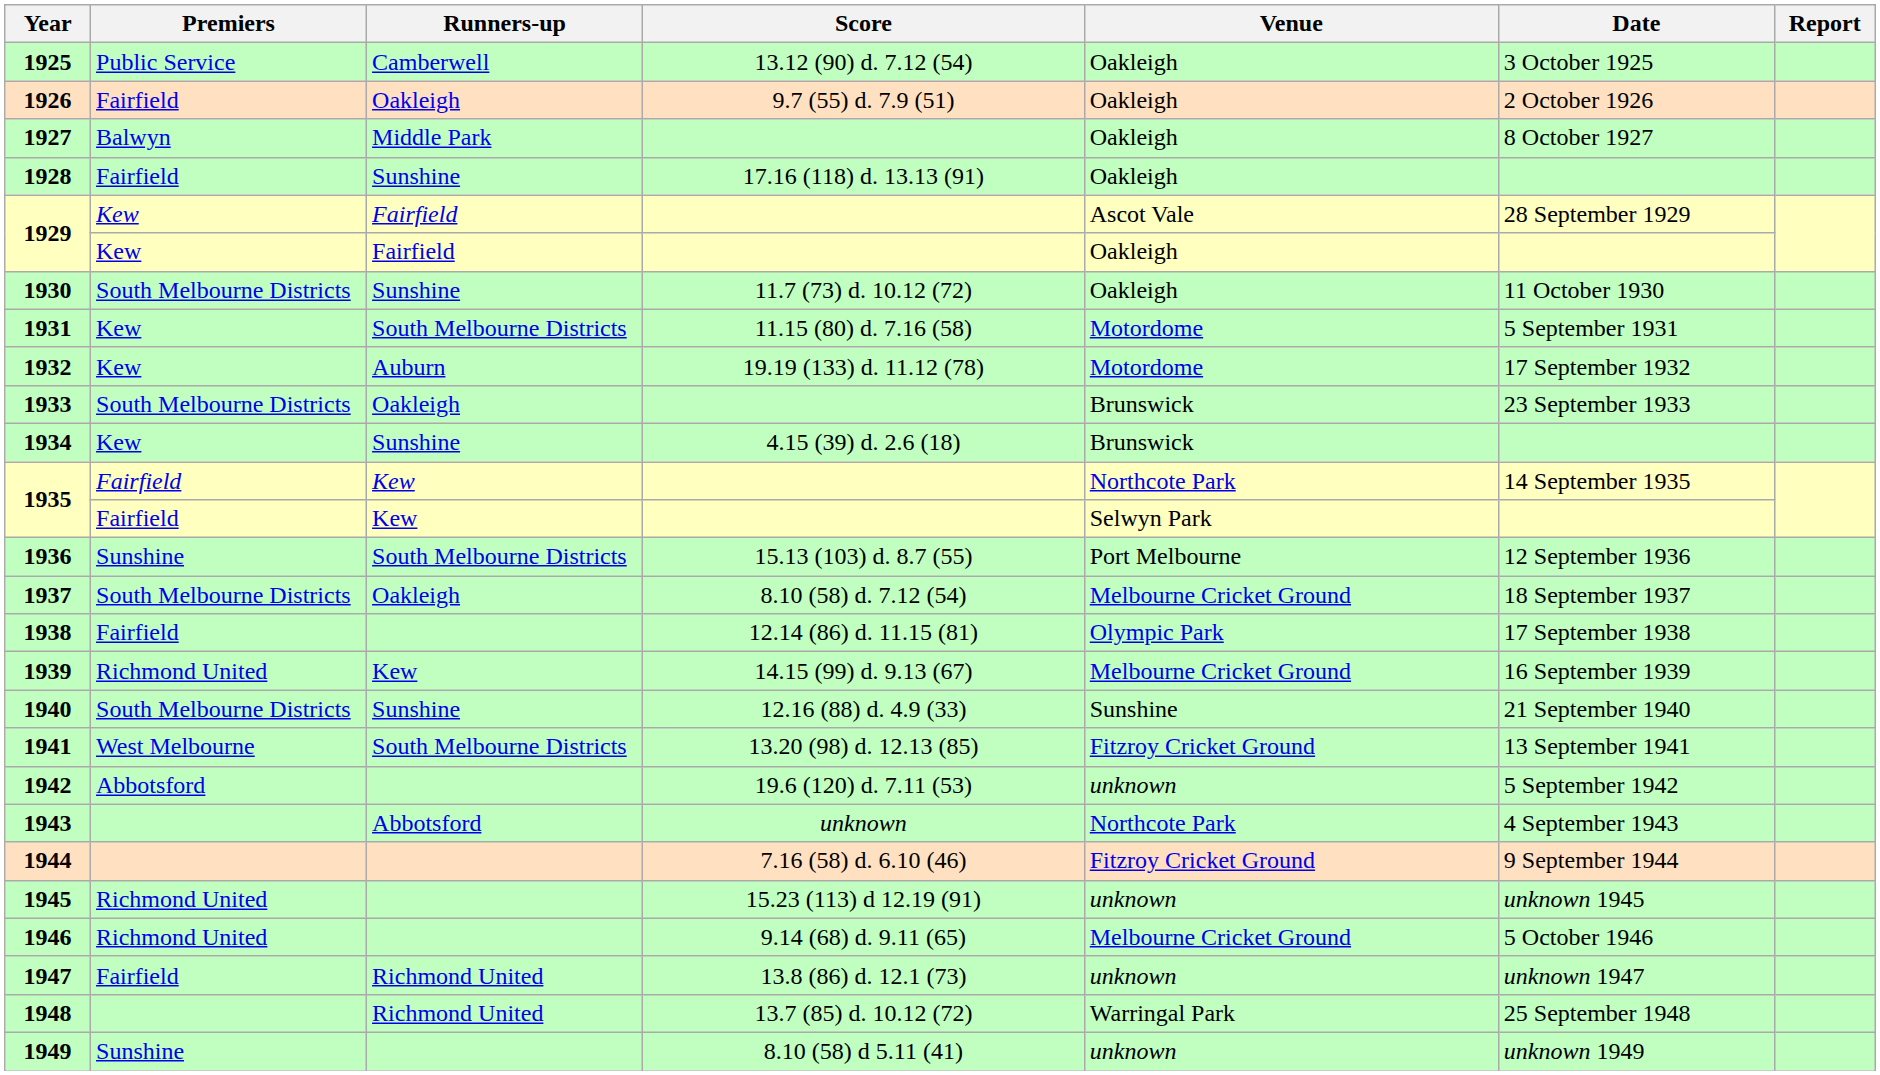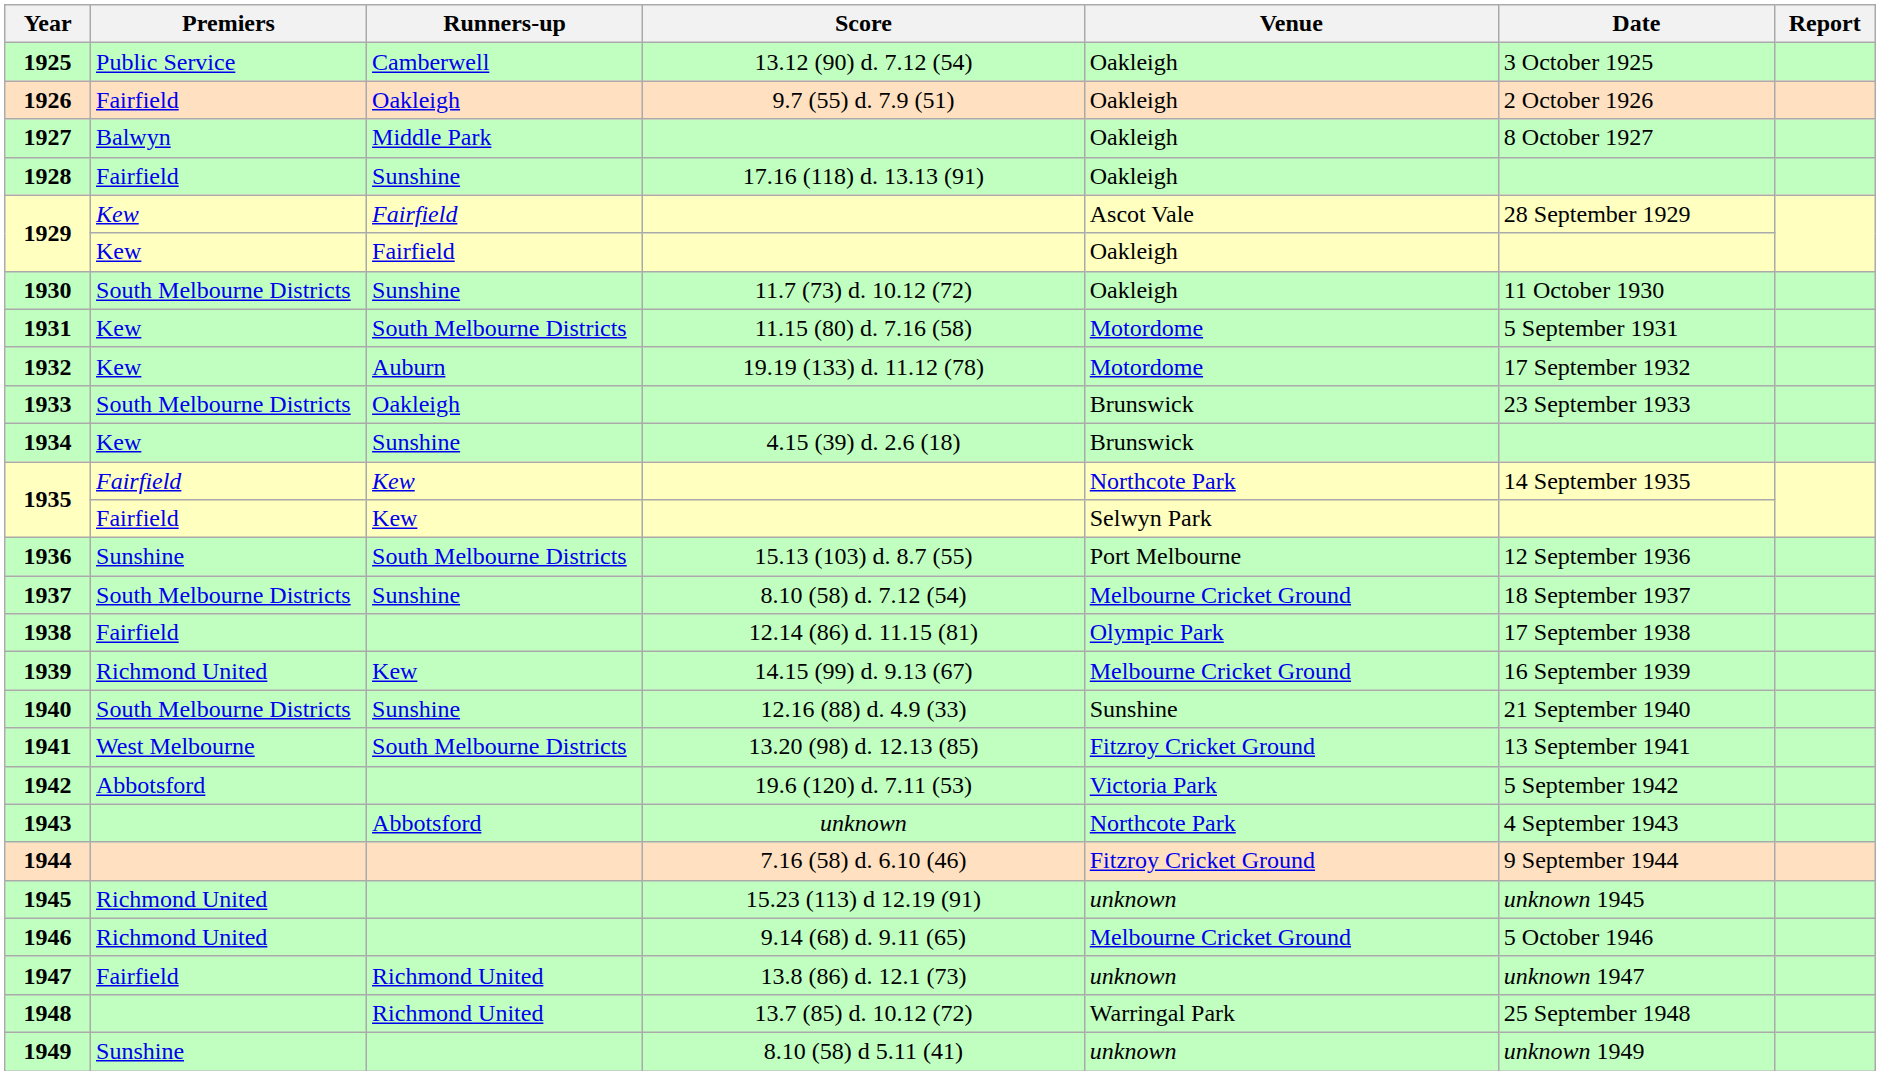(416, 594) Oakleigh -> (416, 594) Sunshine
(1133, 784) unknown -> (1153, 784) Victoria Park
